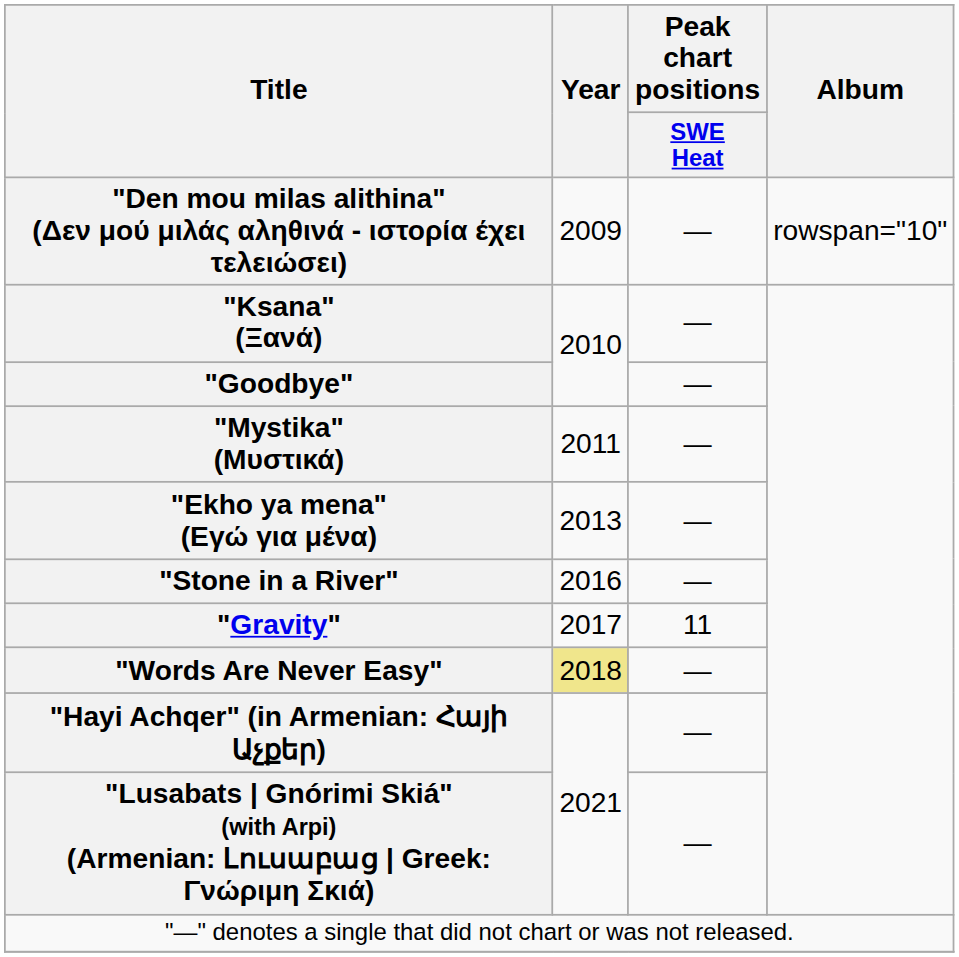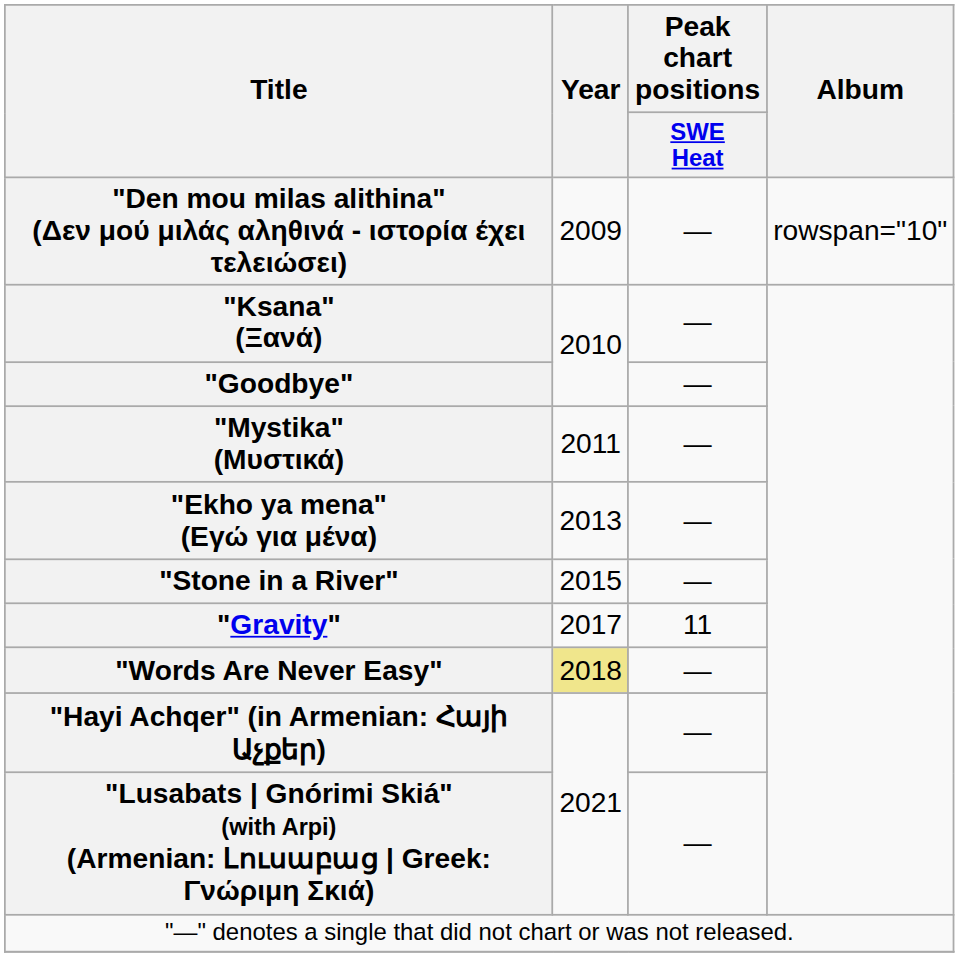(591, 580) 2016 -> (591, 580) 2015
